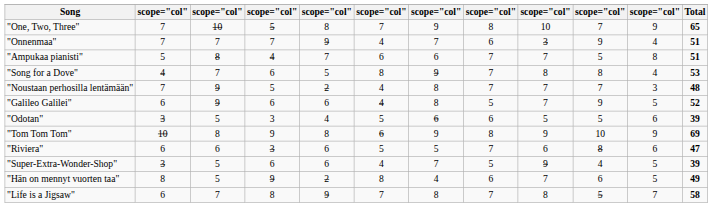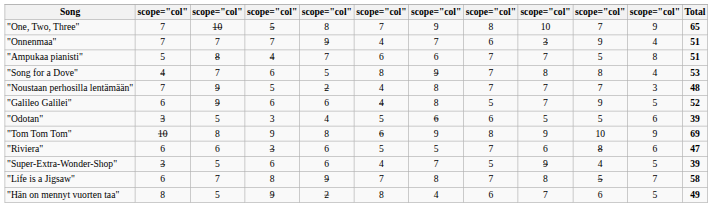rows swapped: (41, 194) <-> (63, 179)
